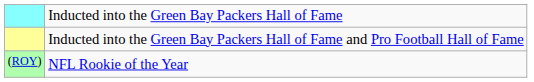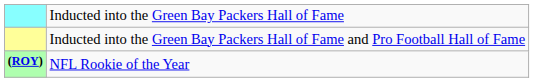(25, 61) normal -> (25, 64) bold
